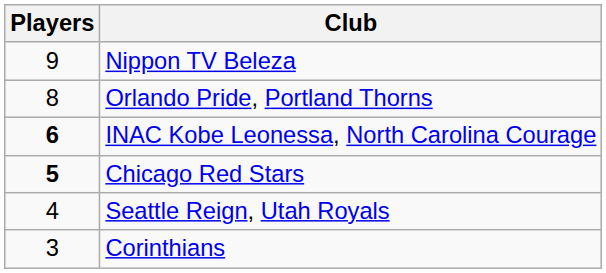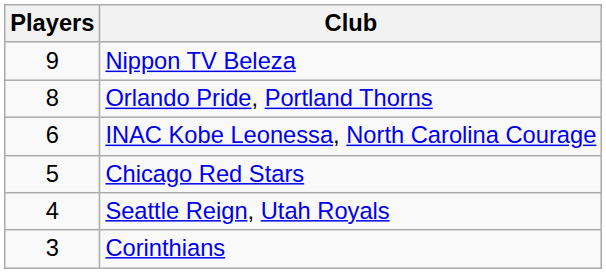(52, 135) bold -> (52, 135) normal
(52, 173) bold -> (52, 173) normal
